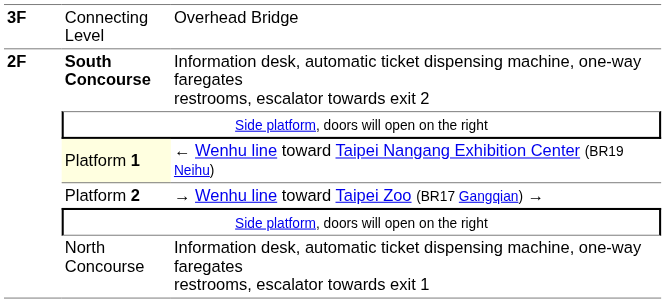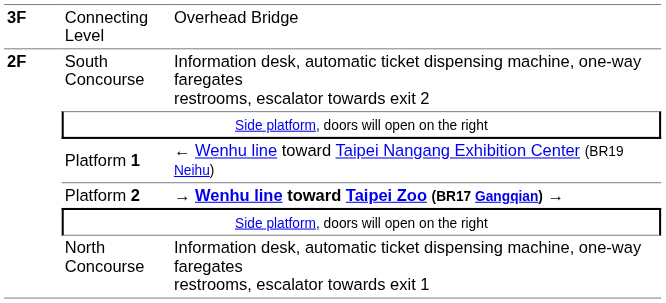(108, 70) bold -> (105, 70) normal
(102, 160) lightyellow background -> (102, 160) no background
(359, 195) normal -> (369, 195) bold
